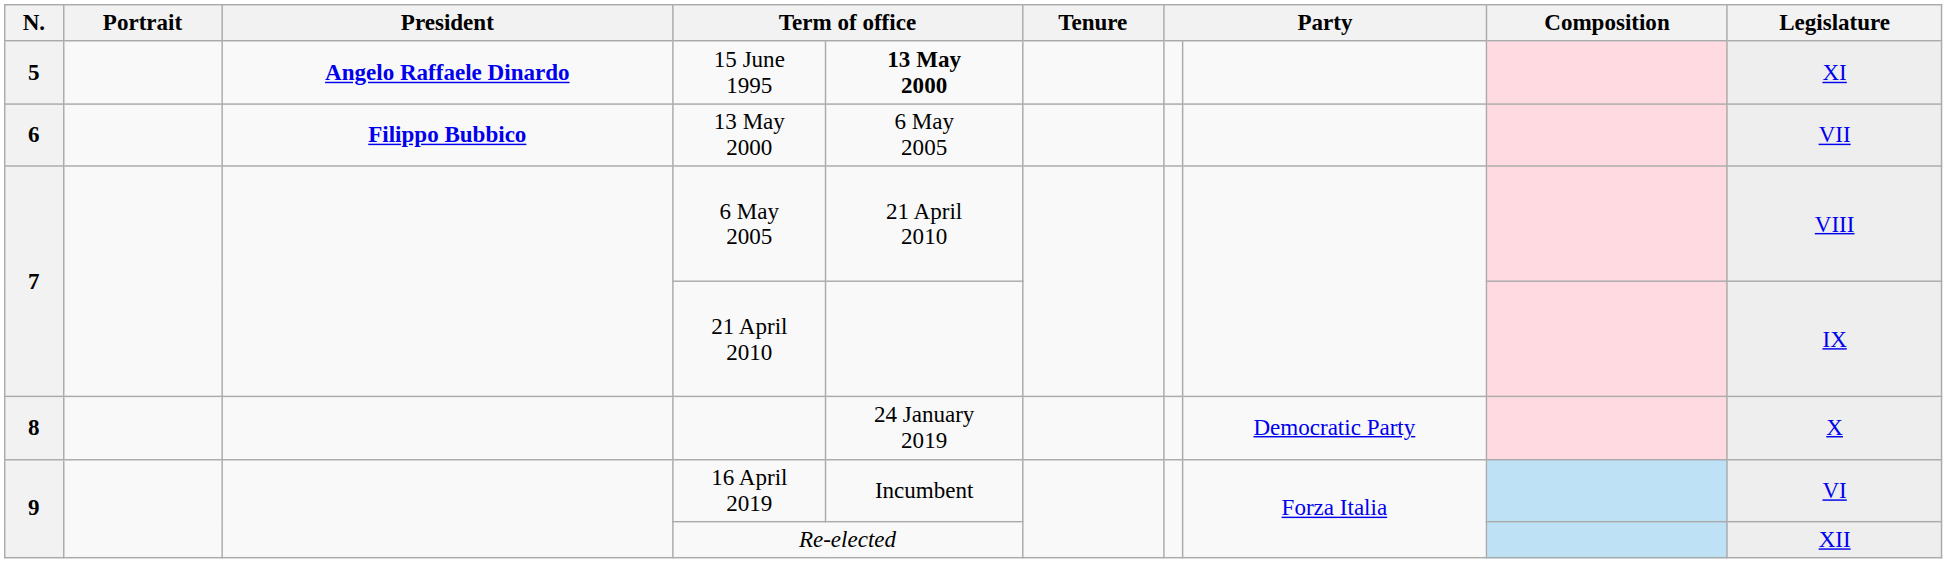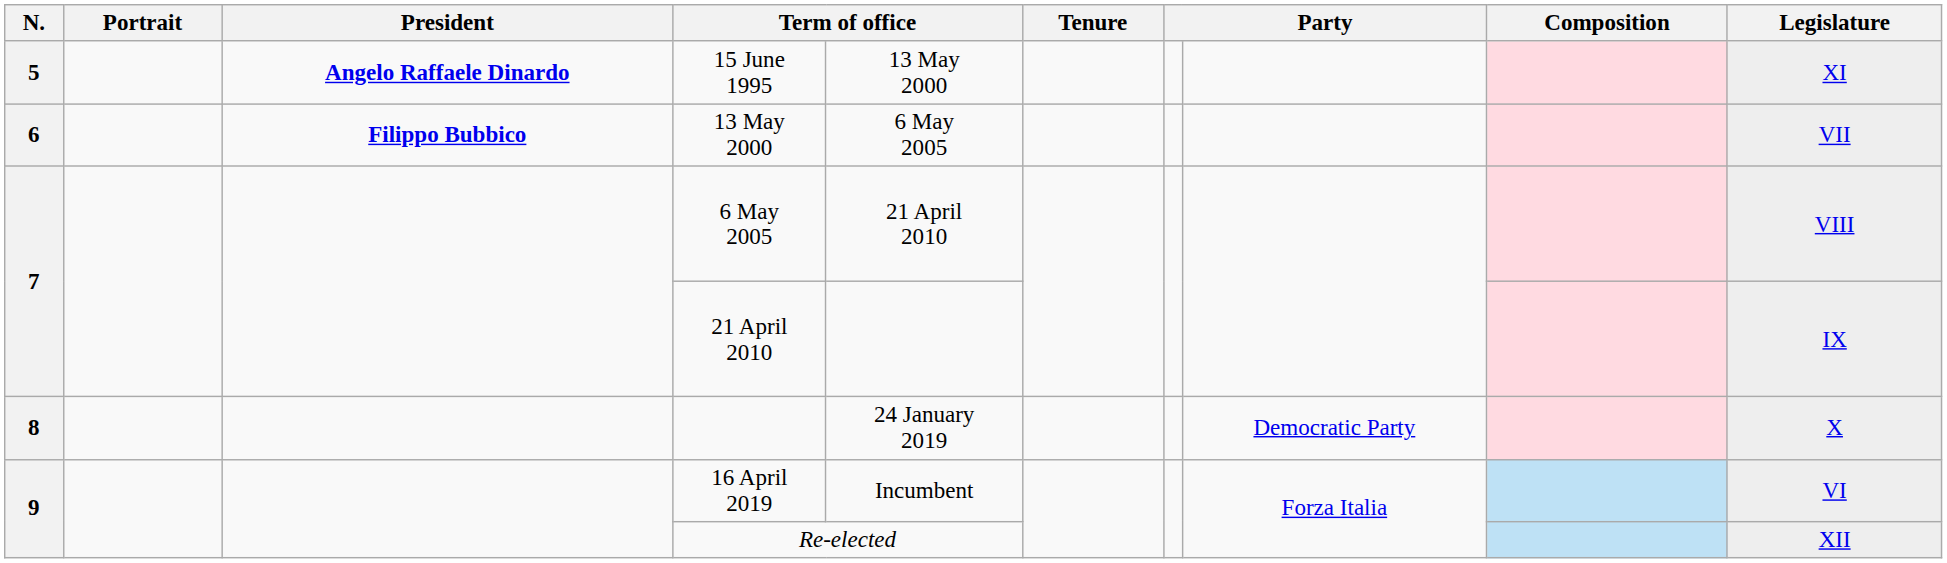(924, 72) bold -> (924, 72) normal
